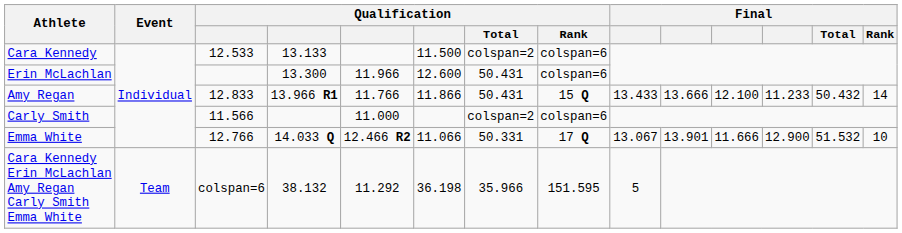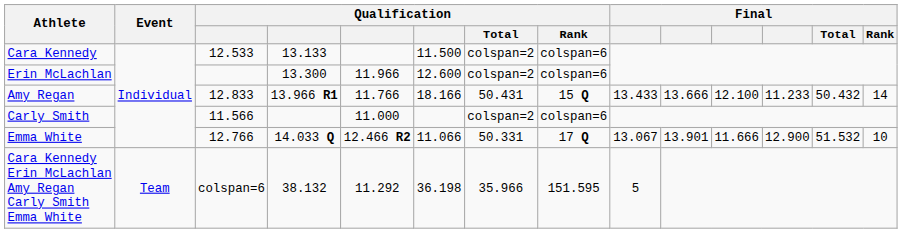(501, 75) 50.431 -> (501, 75) colspan=2
(439, 96) 11.866 -> (439, 96) 18.166
